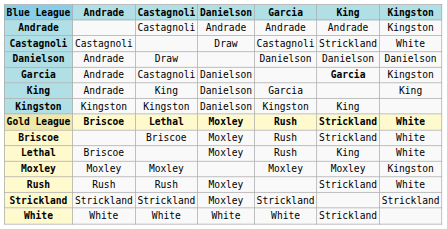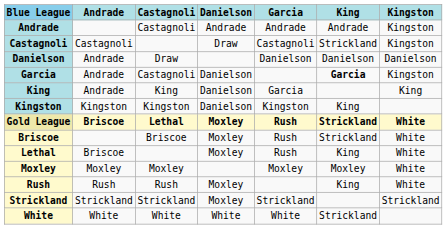(411, 44) White -> (411, 44) Kingston
(411, 169) Kingston -> (411, 169) White
(348, 185) Strickland -> (348, 185) King
